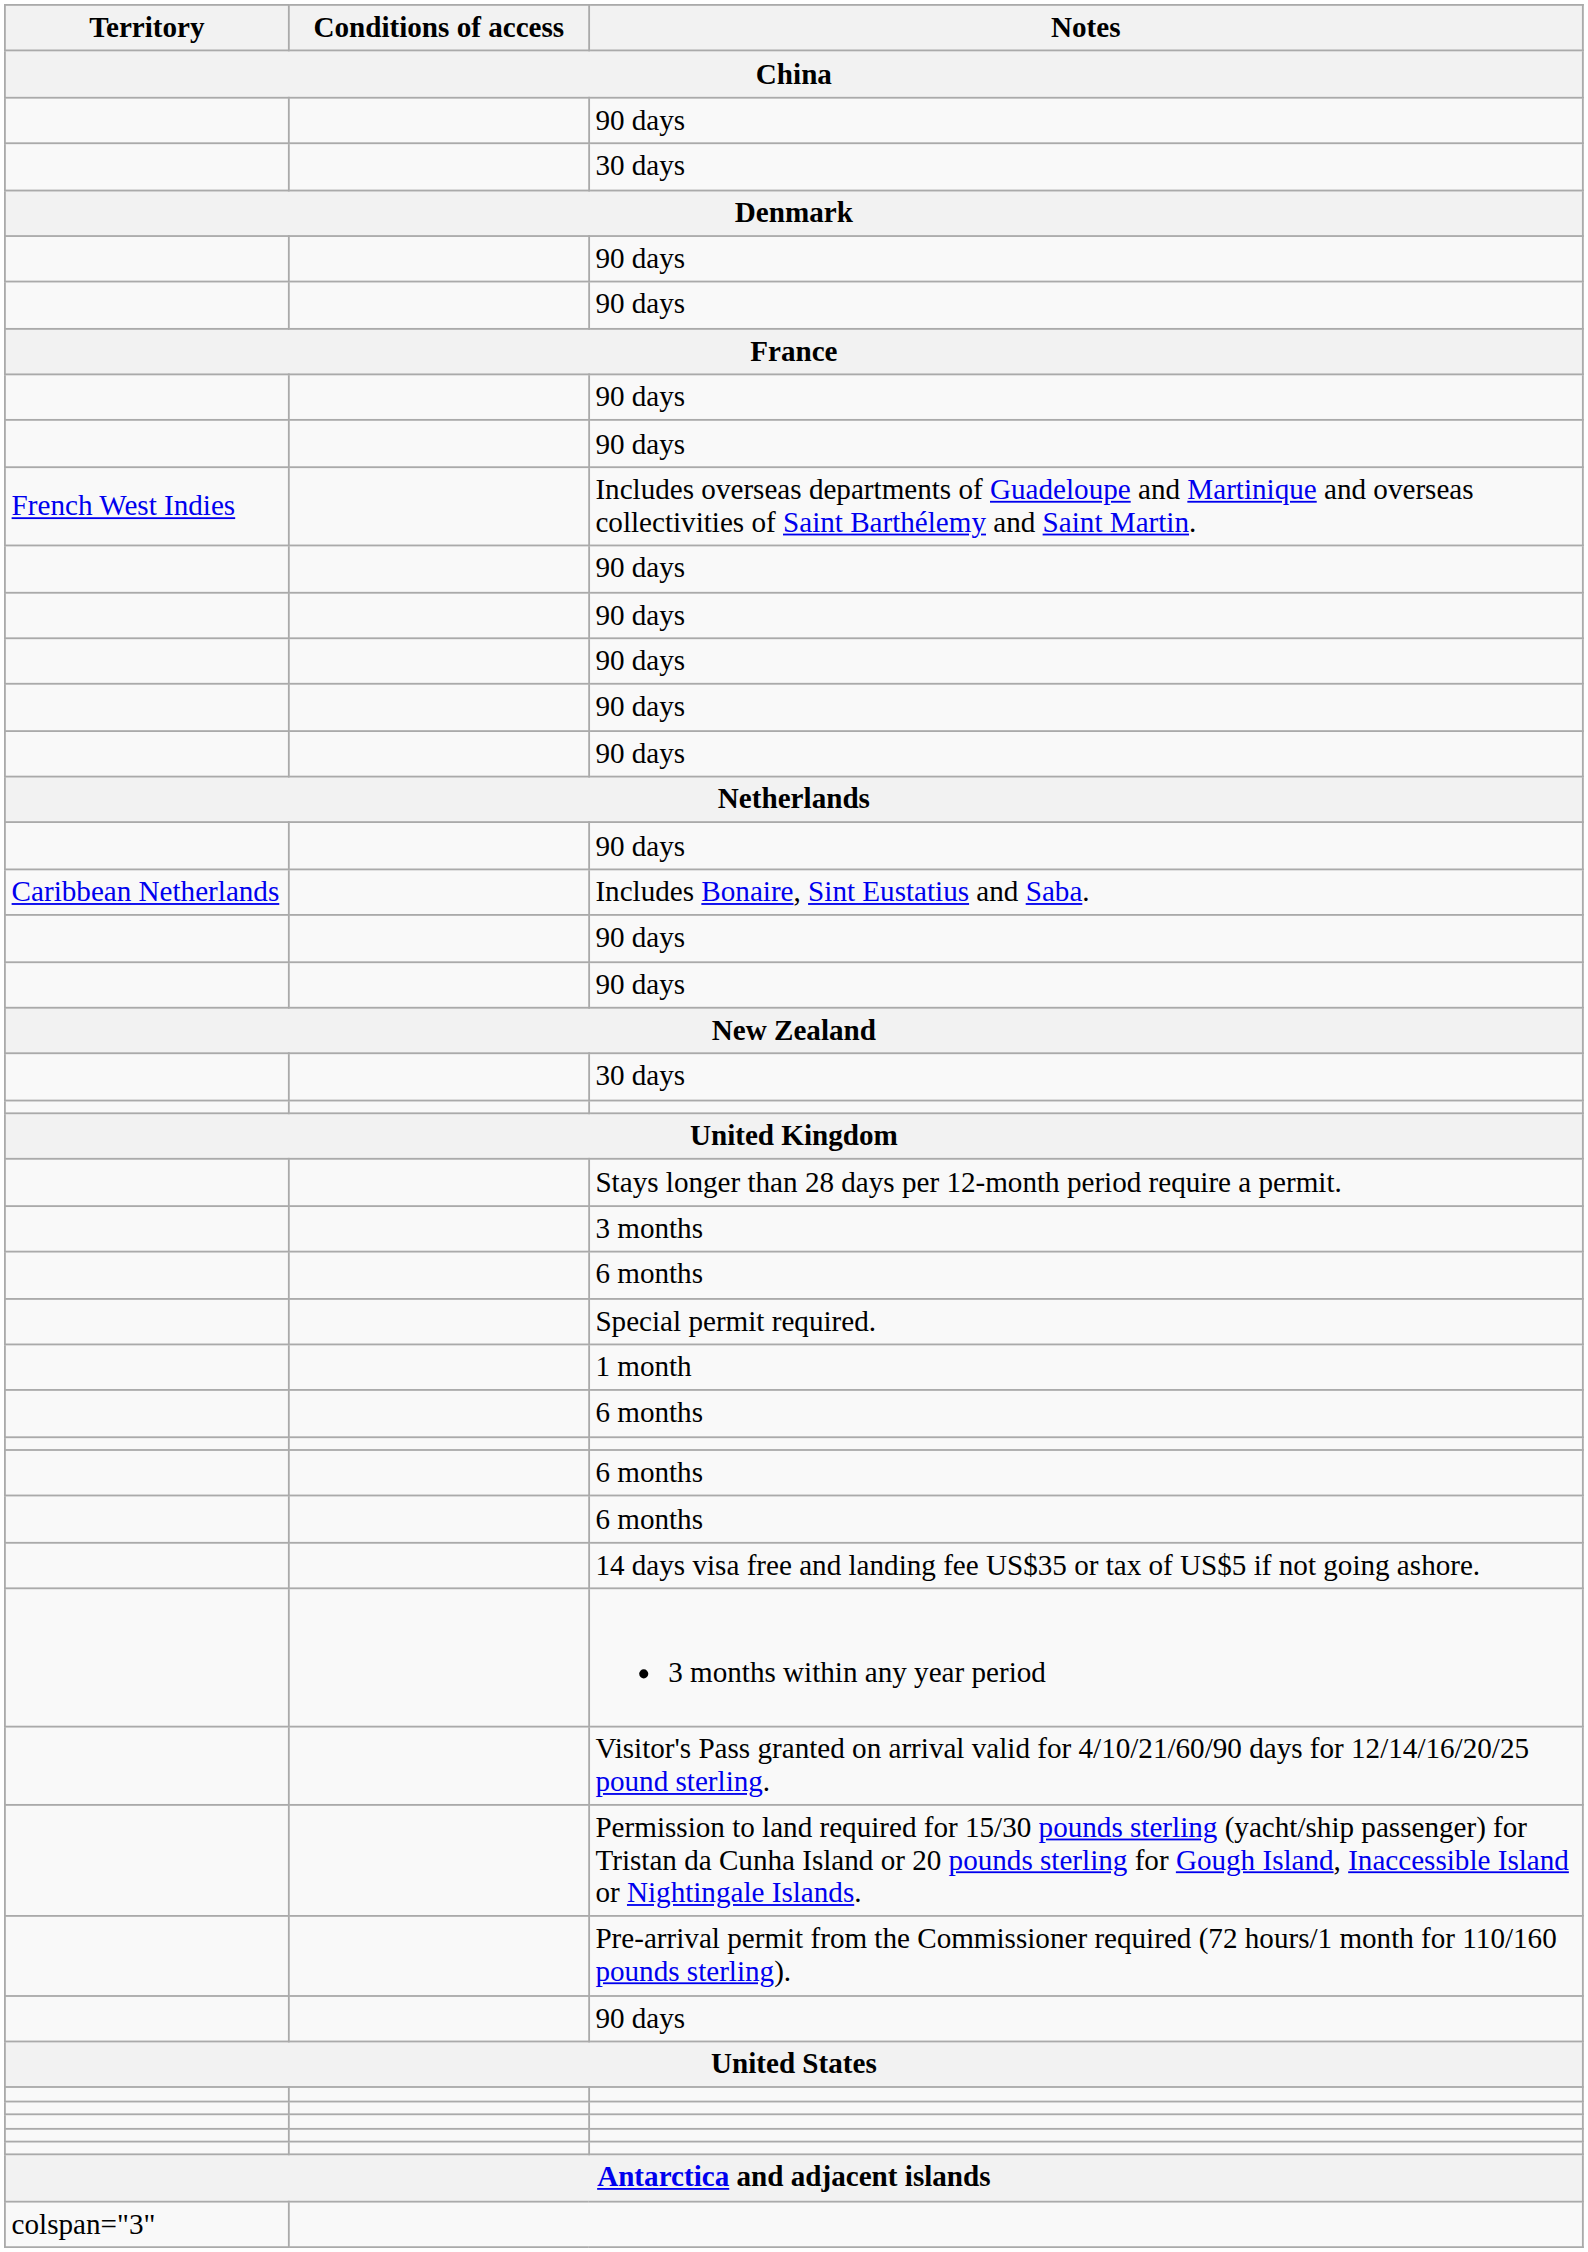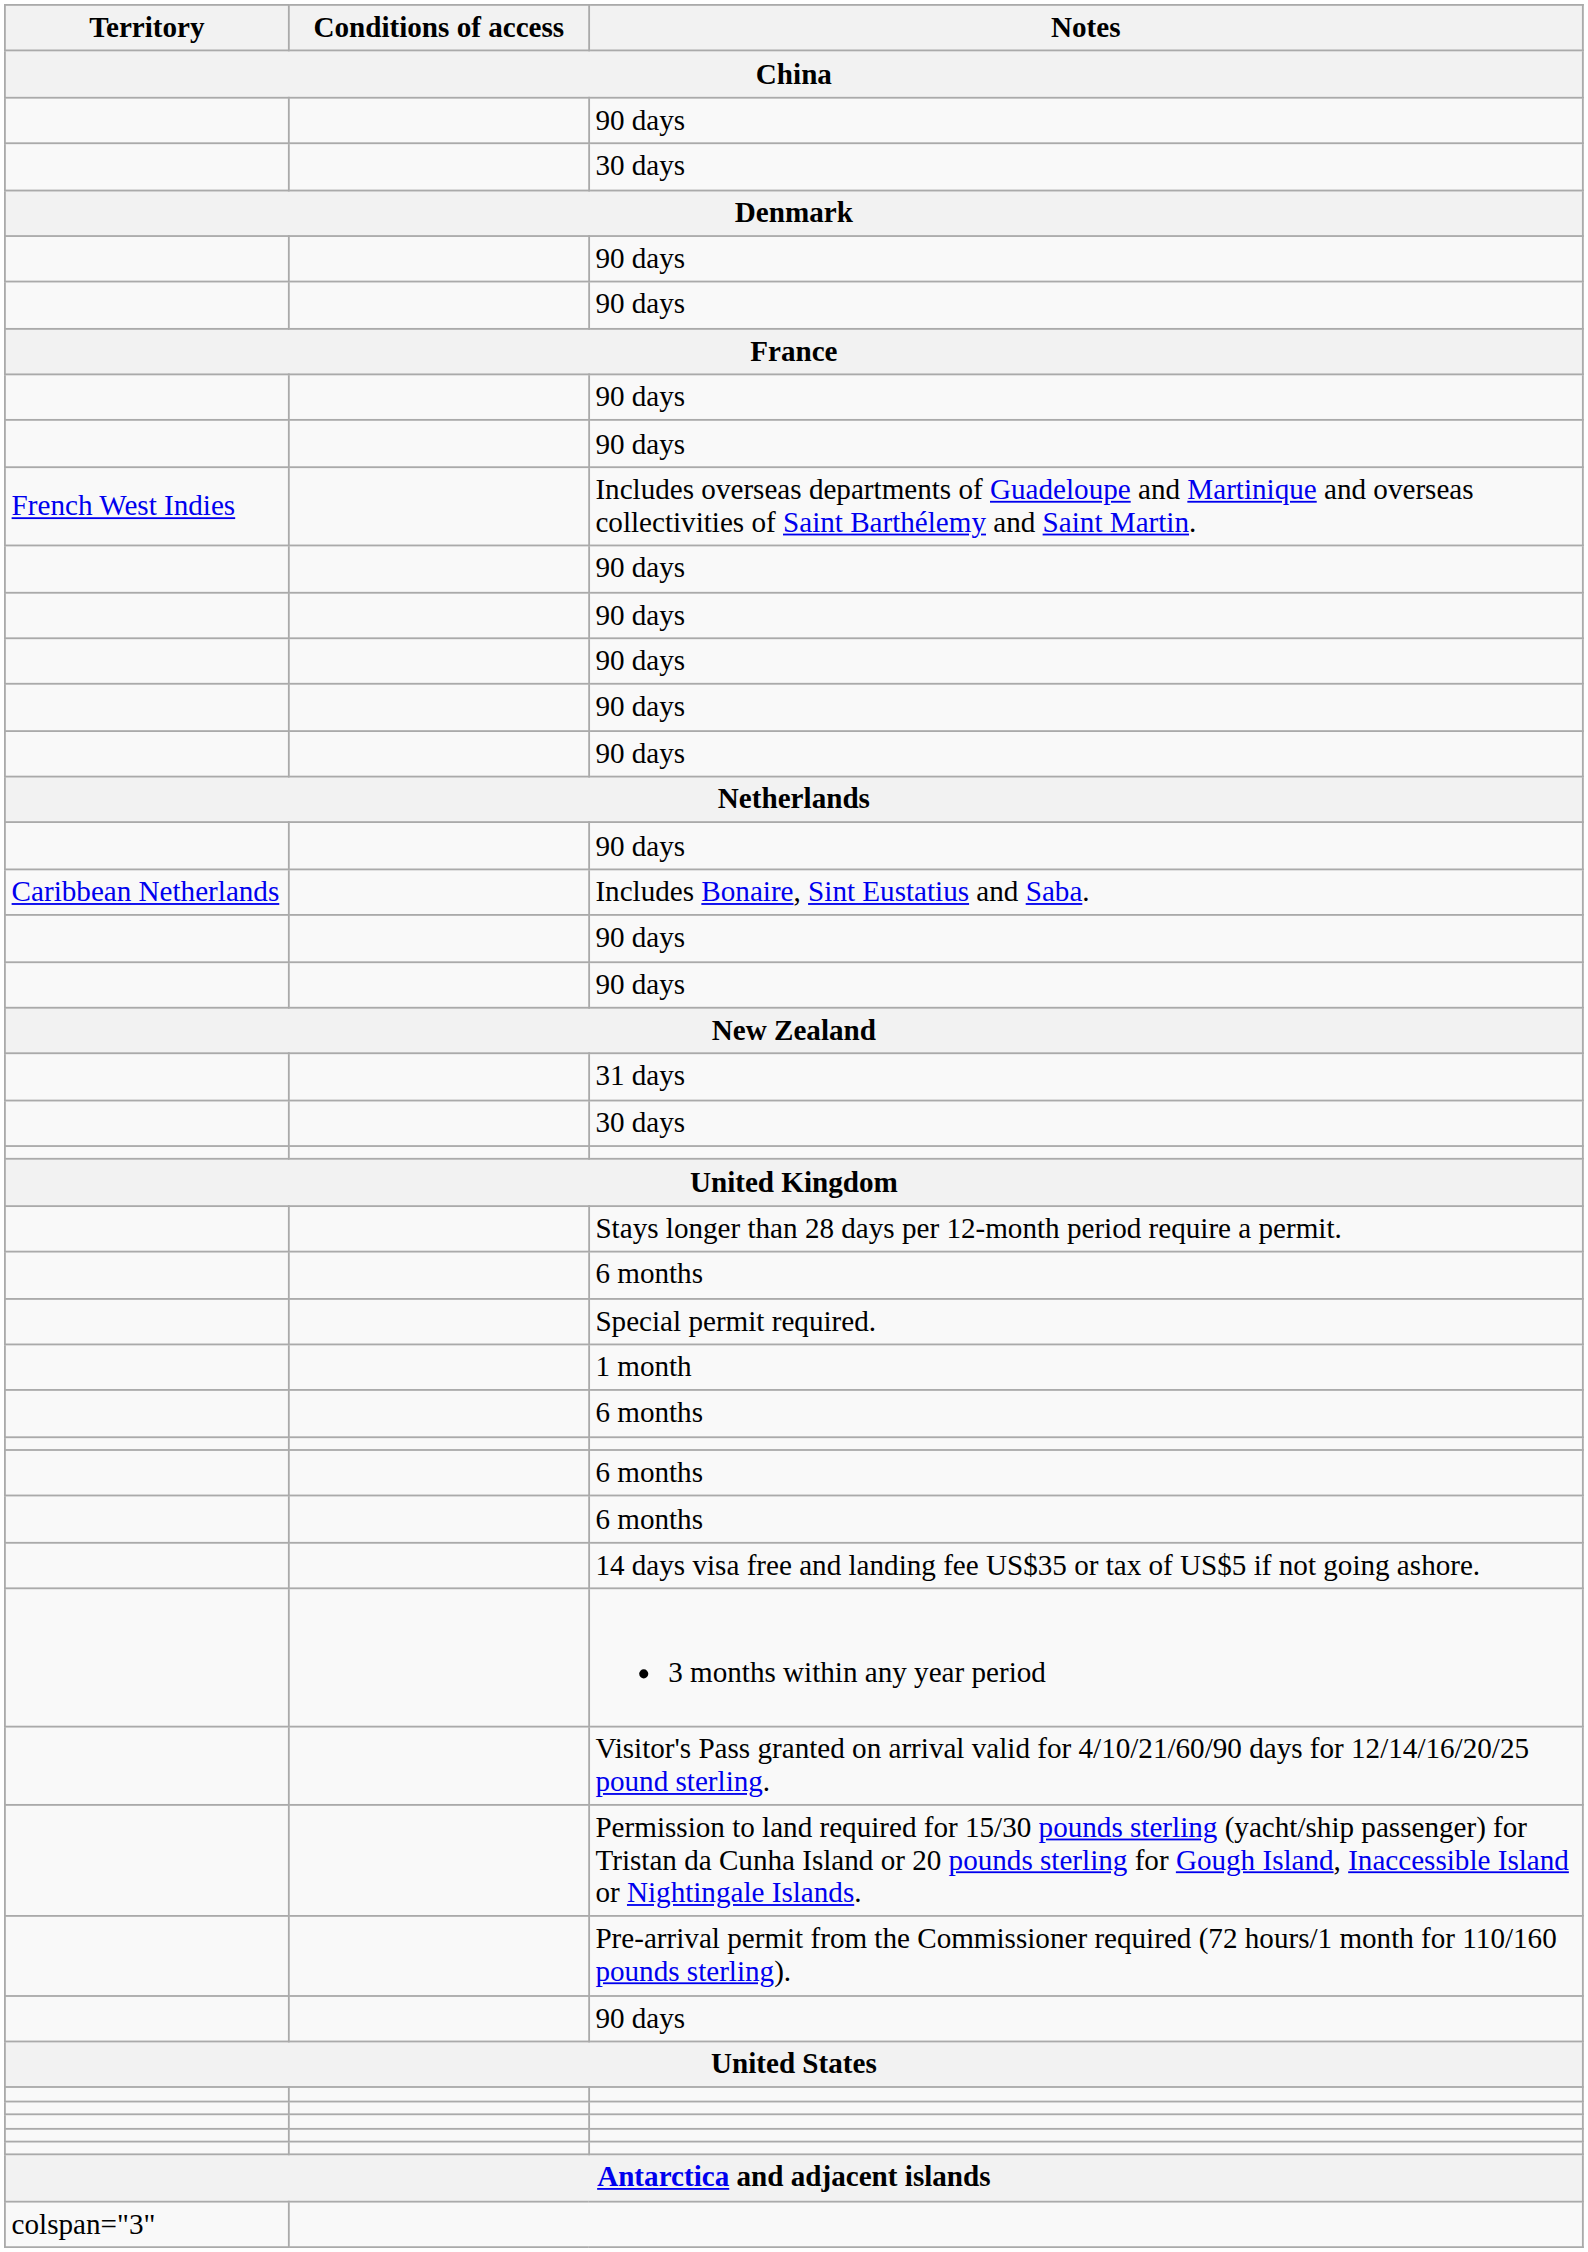+ row: (147, 1077)
- row: (147, 1229)
